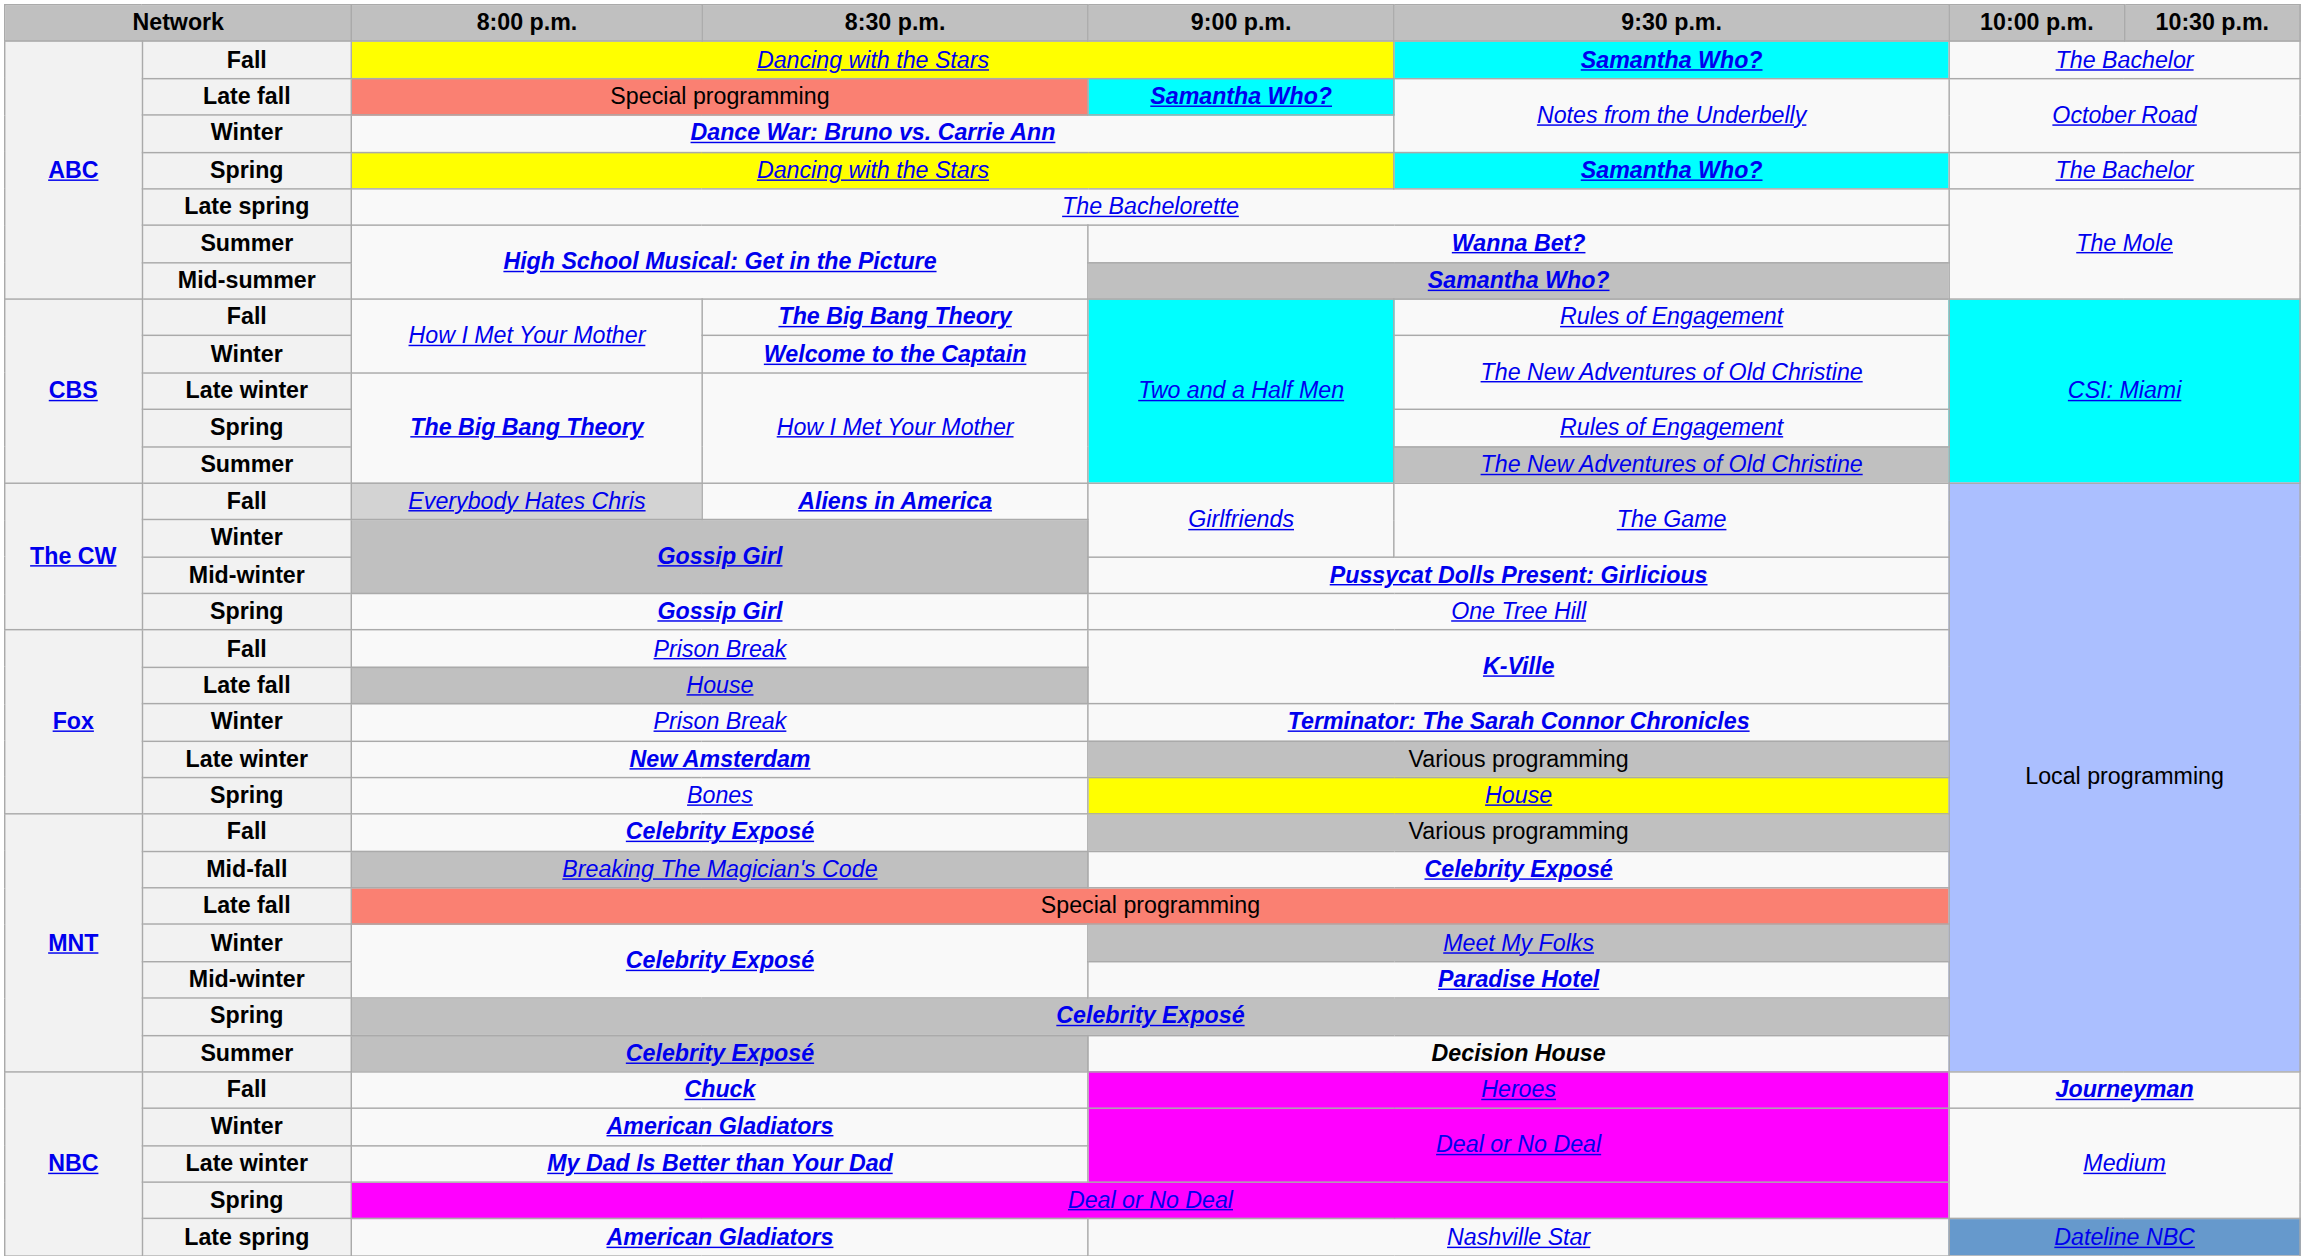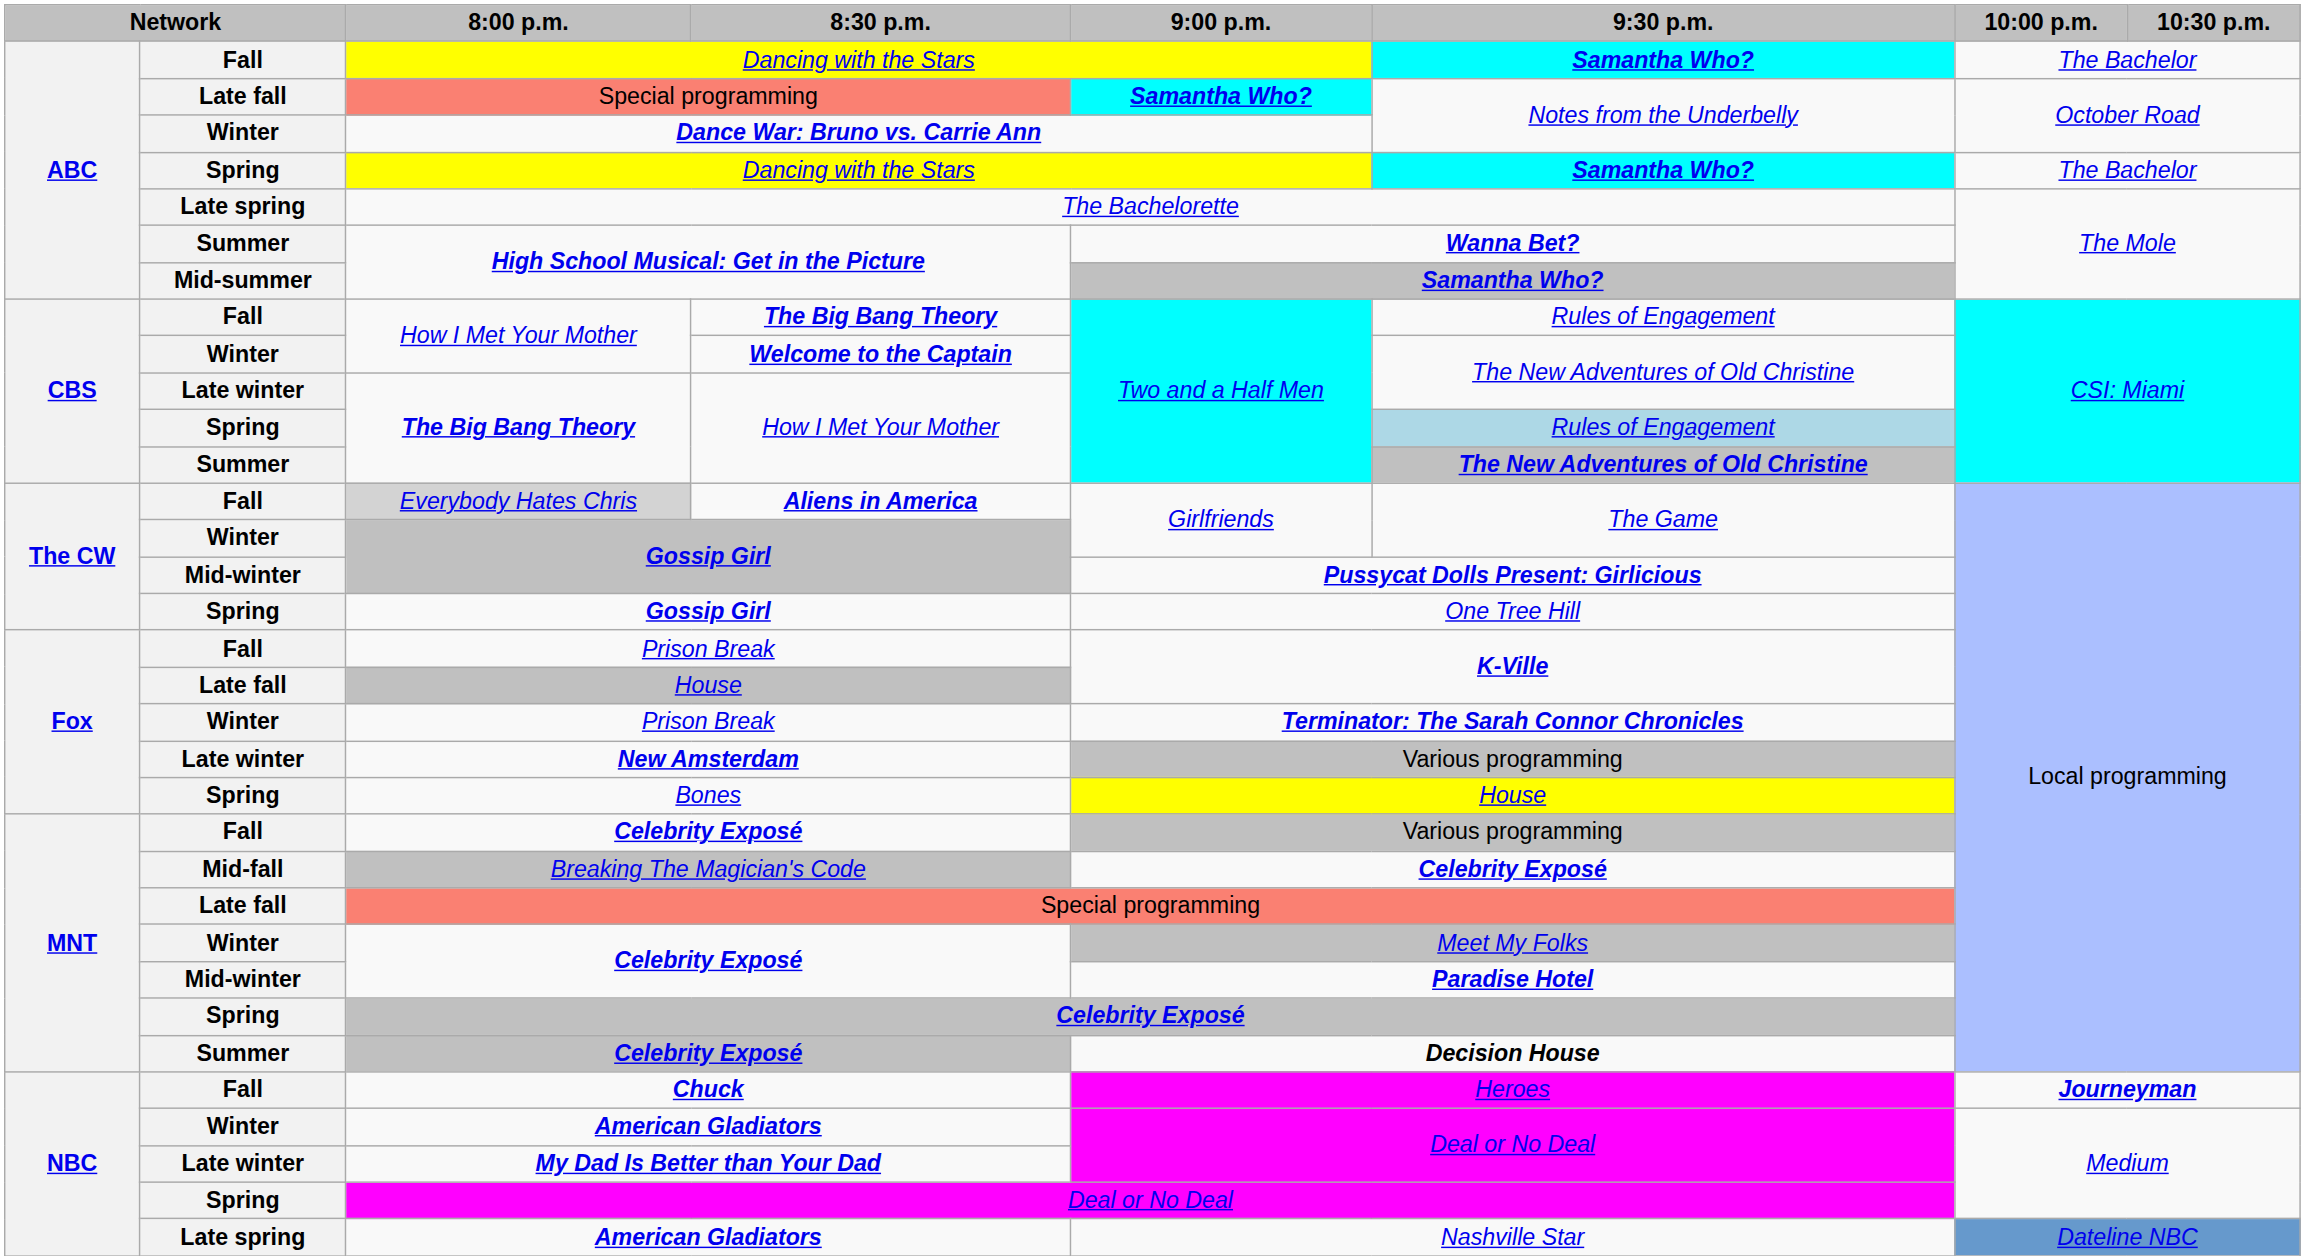(1672, 427) no background -> (1663, 427) lightblue background
(1672, 464) normal -> (1663, 464) bold
